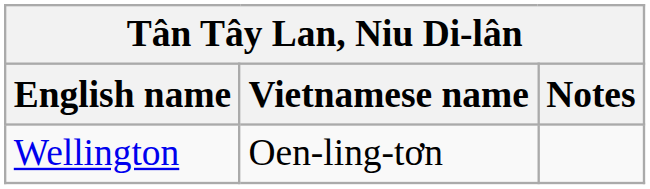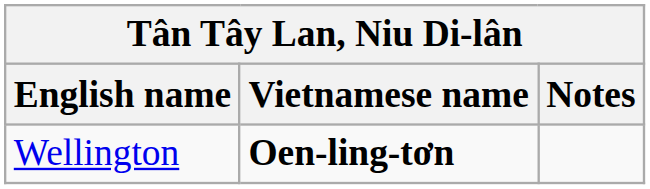(346, 152) normal -> (351, 152) bold
